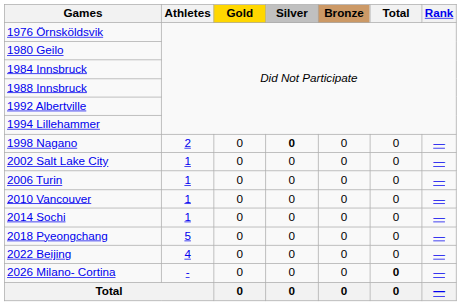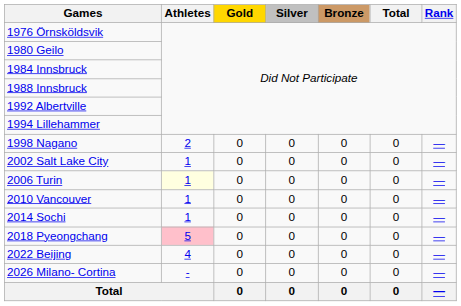(292, 143) bold -> (292, 143) normal
(188, 180) no background -> (188, 180) lightyellow background
(188, 236) no background -> (188, 236) pink background
(396, 273) bold -> (396, 273) normal
